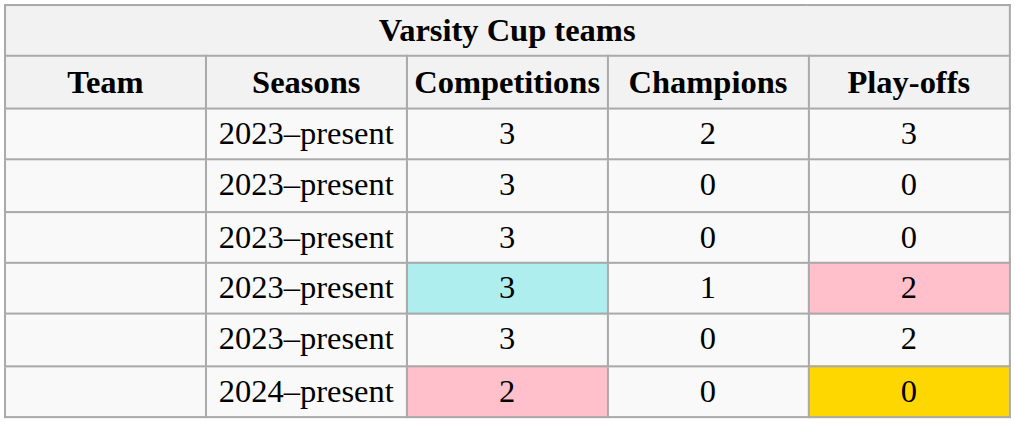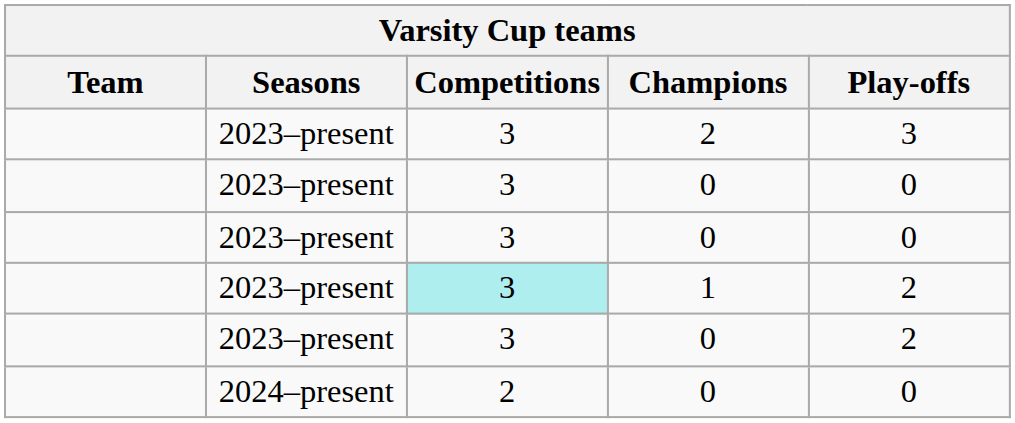(909, 287) pink background -> (909, 287) no background
(507, 390) pink background -> (507, 390) no background
(909, 390) gold background -> (909, 390) no background
